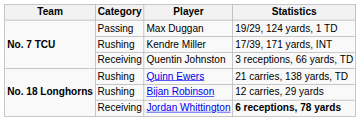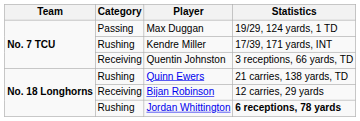(116, 92) Rushing -> (120, 92) Receiving
(120, 108) Receiving -> (116, 108) Rushing
